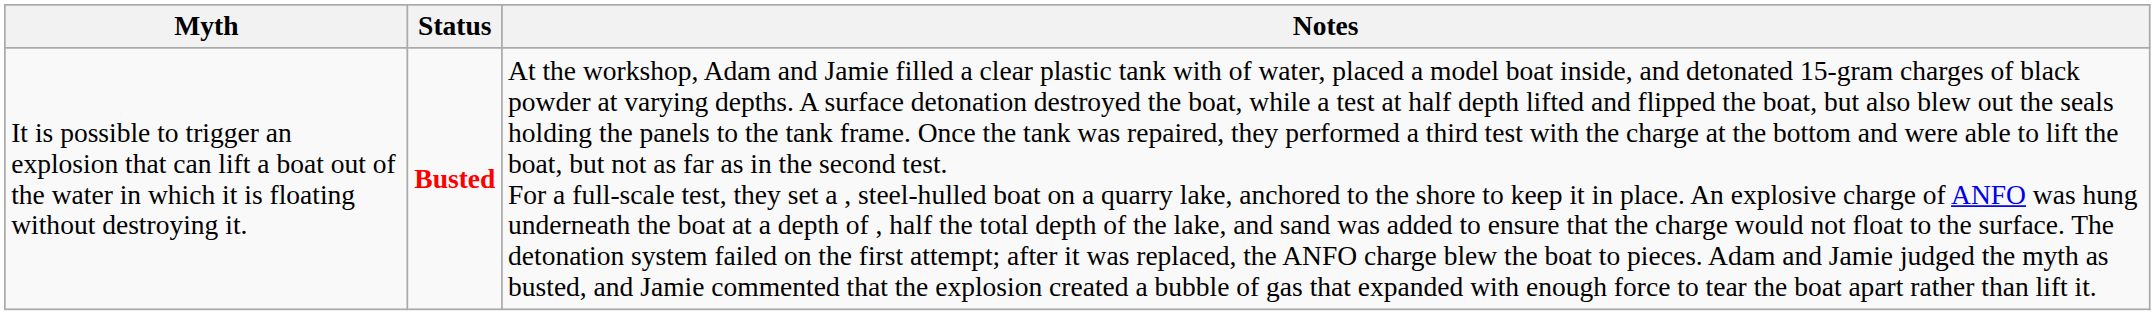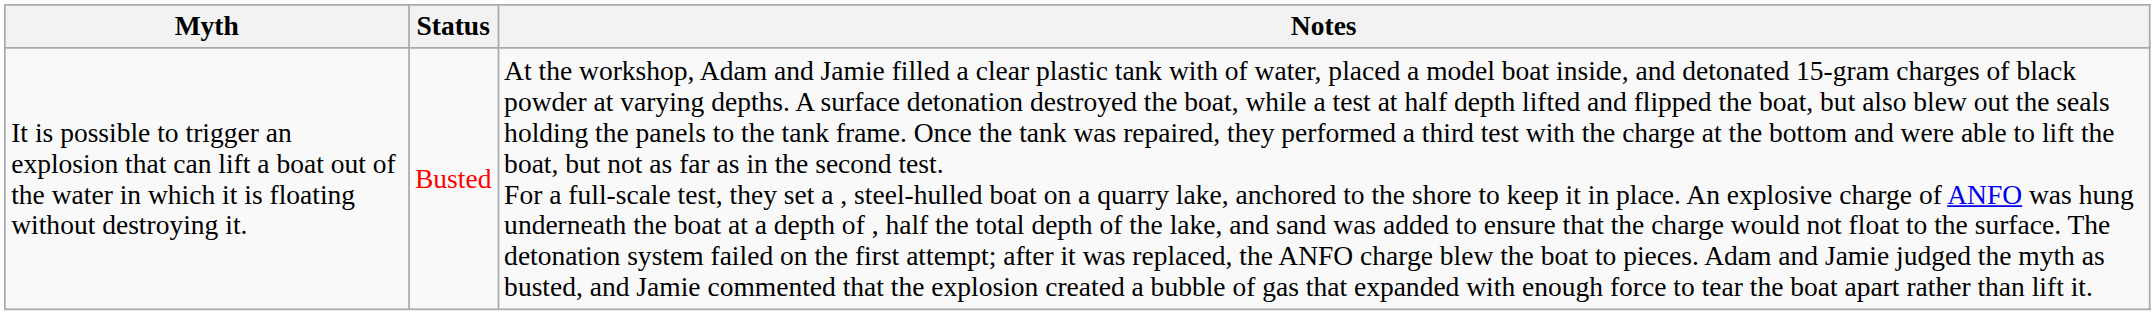(455, 178) bold -> (453, 178) normal
